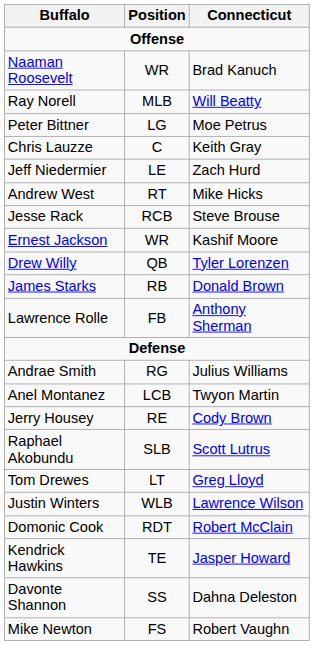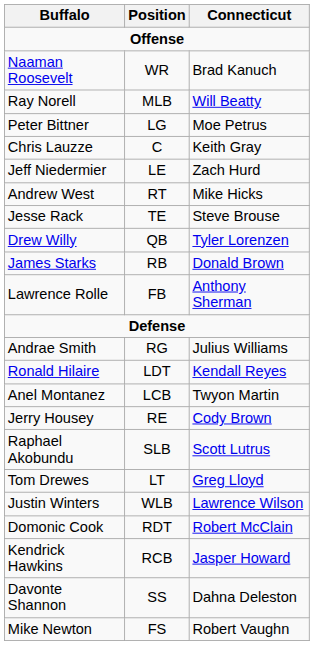(157, 217) RCB -> (157, 217) TE
- row: (58, 240)
+ row: (54, 372)
(157, 558) TE -> (157, 558) RCB
